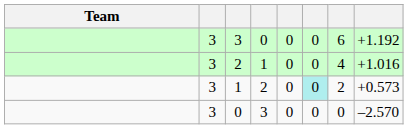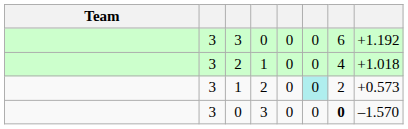(378, 64) +1.016 -> (378, 64) +1.018
(341, 111) normal -> (341, 111) bold
(378, 111) –2.570 -> (378, 111) –1.570
